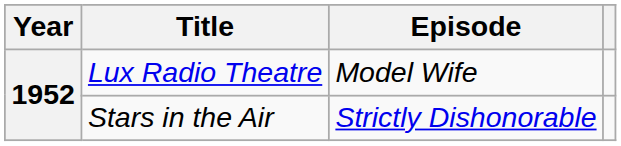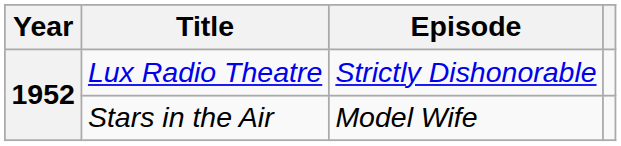(406, 72) Model Wife -> (466, 72) Strictly Dishonorable
(466, 117) Strictly Dishonorable -> (406, 117) Model Wife
